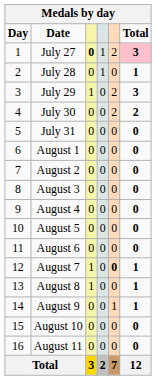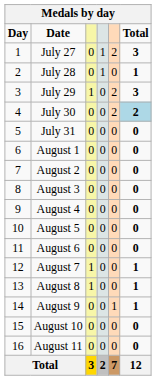(91, 53) bold -> (91, 53) normal
(136, 53) pink background -> (136, 53) no background
(136, 111) no background -> (136, 111) lightblue background
(114, 267) bold -> (114, 267) normal
